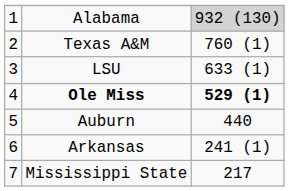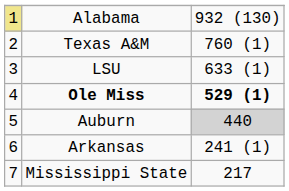(13, 18) no background -> (13, 18) khaki background
(238, 18) lightgrey background -> (238, 18) no background
(238, 122) no background -> (238, 122) lightgrey background
